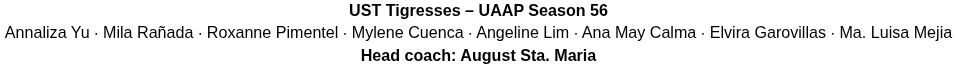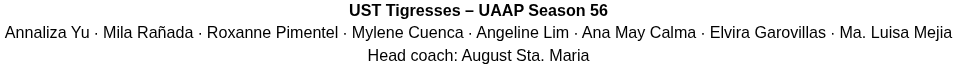(479, 55) bold -> (479, 55) normal
